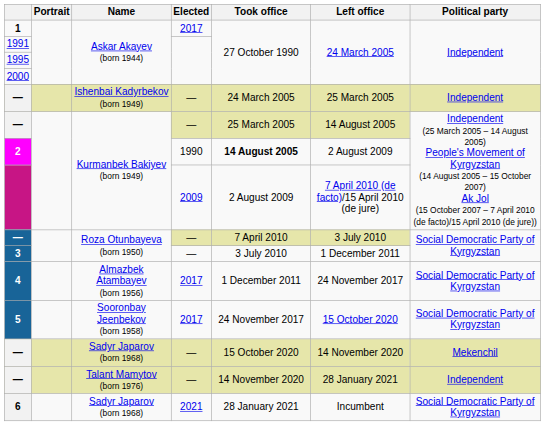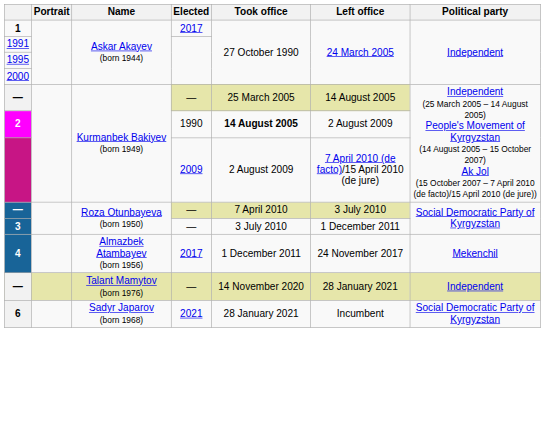- row: (18, 98)
(475, 281) Social Democratic Party of Kyrgyzstan -> (475, 253) Mekenchil
- row: (18, 319)
- row: (18, 352)
